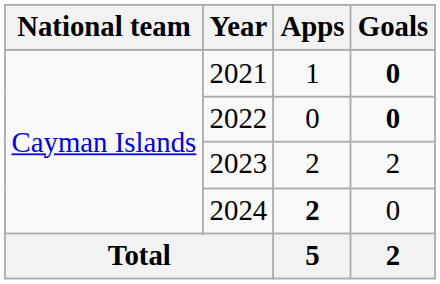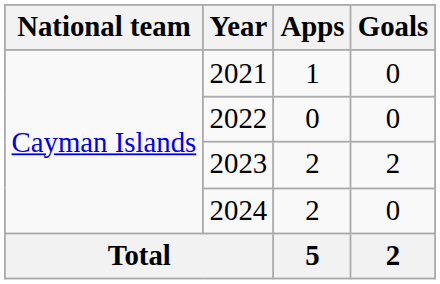(393, 73) bold -> (393, 73) normal
(393, 118) bold -> (393, 118) normal
(312, 210) bold -> (312, 210) normal
